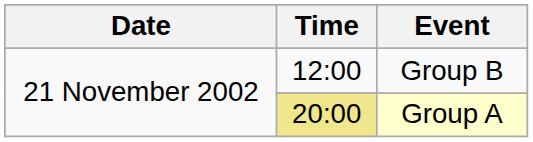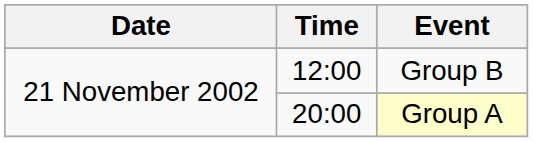(327, 114) khaki background -> (327, 114) no background
